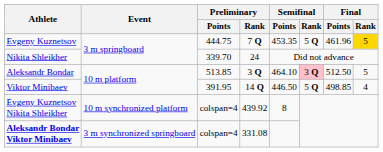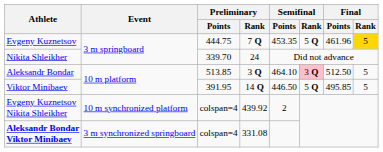(338, 87) 498.85 -> (338, 87) 495.85
(366, 87) 4 -> (366, 87) 5
(284, 108) 8 -> (284, 108) 2
